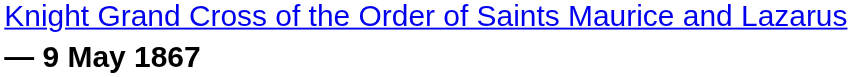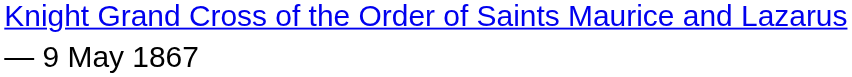(102, 57) bold -> (102, 57) normal
